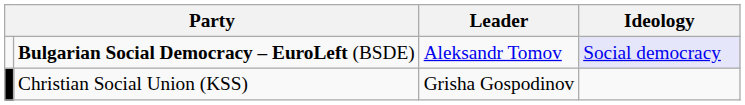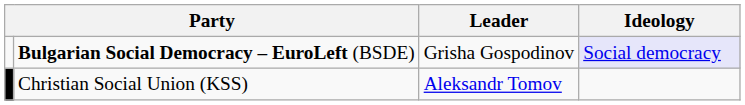(493, 52) Aleksandr Tomov -> (499, 52) Grisha Gospodinov
(499, 84) Grisha Gospodinov -> (493, 84) Aleksandr Tomov
